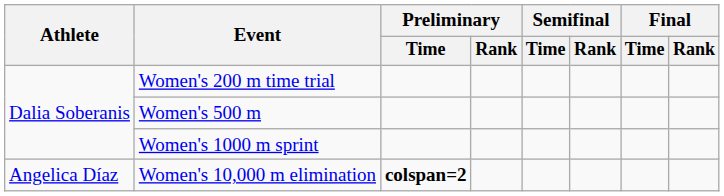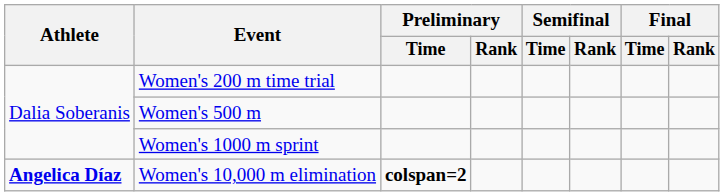(64, 175) normal -> (65, 175) bold
